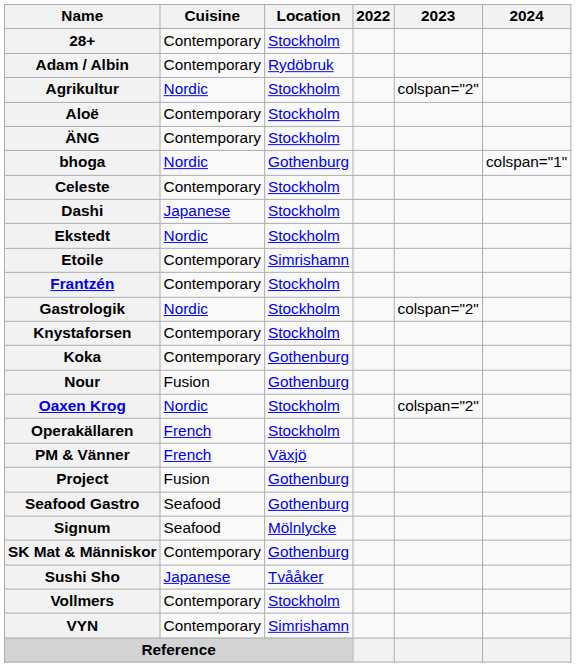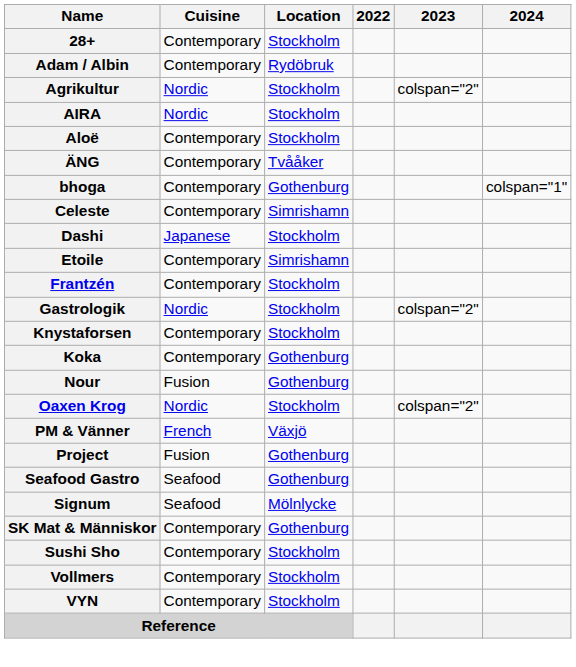+ row: (82, 114)
(304, 138) Stockholm -> (296, 162) Tvååker
(186, 162) Nordic -> (212, 187) Contemporary
(304, 187) Stockholm -> (309, 211) Simrishamn
- row: (82, 235)
- row: (82, 430)
(197, 576) Japanese -> (212, 552) Contemporary
(296, 576) Tvååker -> (304, 552) Stockholm
(309, 625) Simrishamn -> (304, 601) Stockholm
